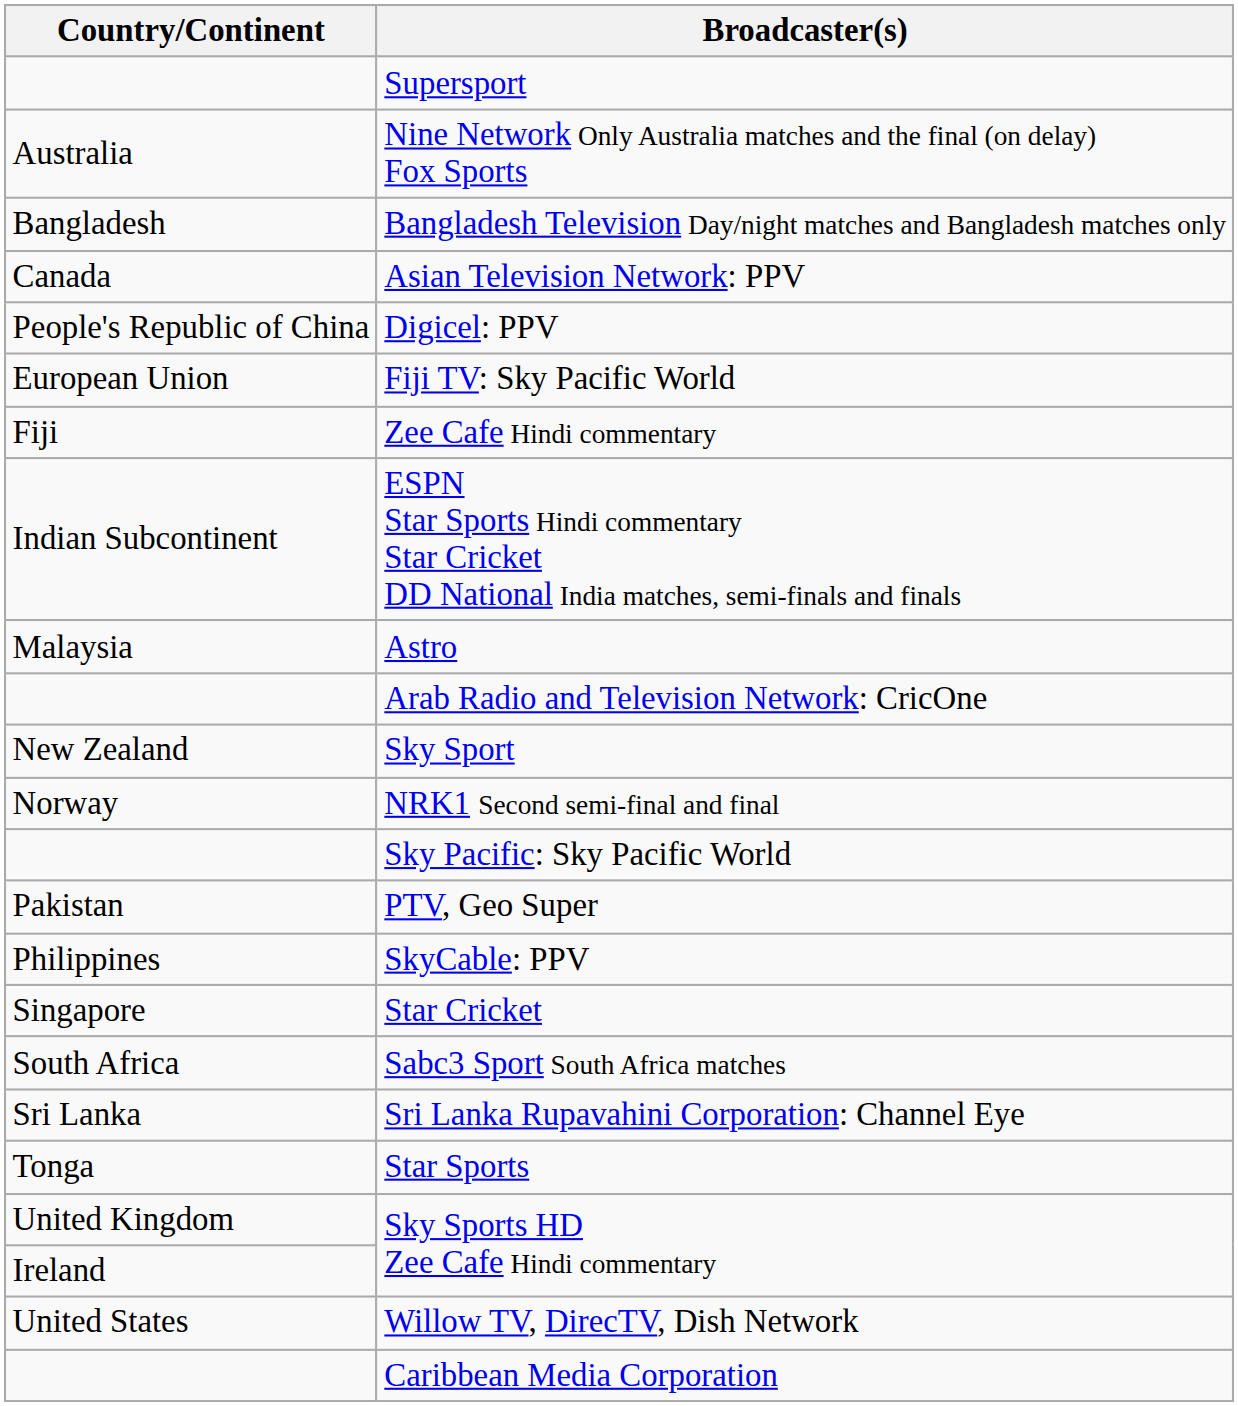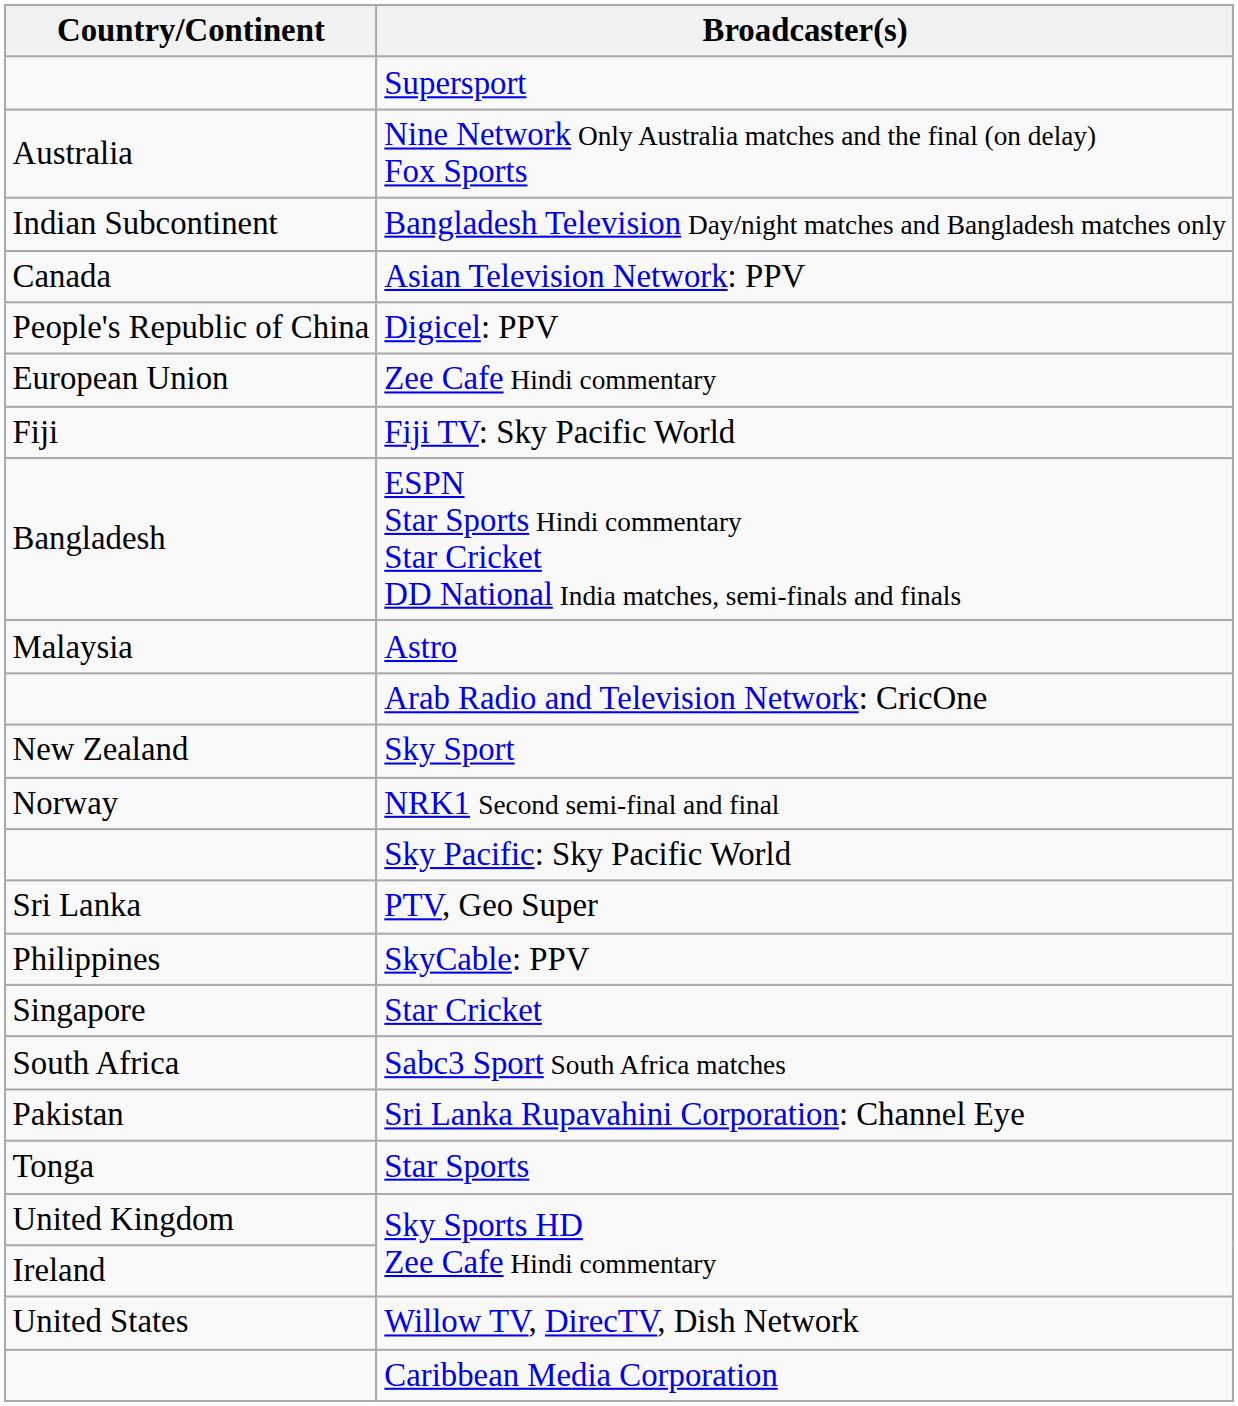(89, 223) Bangladesh -> (145, 223) Indian Subcontinent
(560, 379) Fiji TV: Sky Pacific World -> (550, 379) Zee Cafe Hindi commentary
(550, 431) Zee Cafe Hindi commentary -> (560, 431) Fiji TV: Sky Pacific World
(145, 538) Indian Subcontinent -> (89, 538) Bangladesh
(68, 906) Pakistan -> (77, 906) Sri Lanka
(77, 1114) Sri Lanka -> (68, 1114) Pakistan
